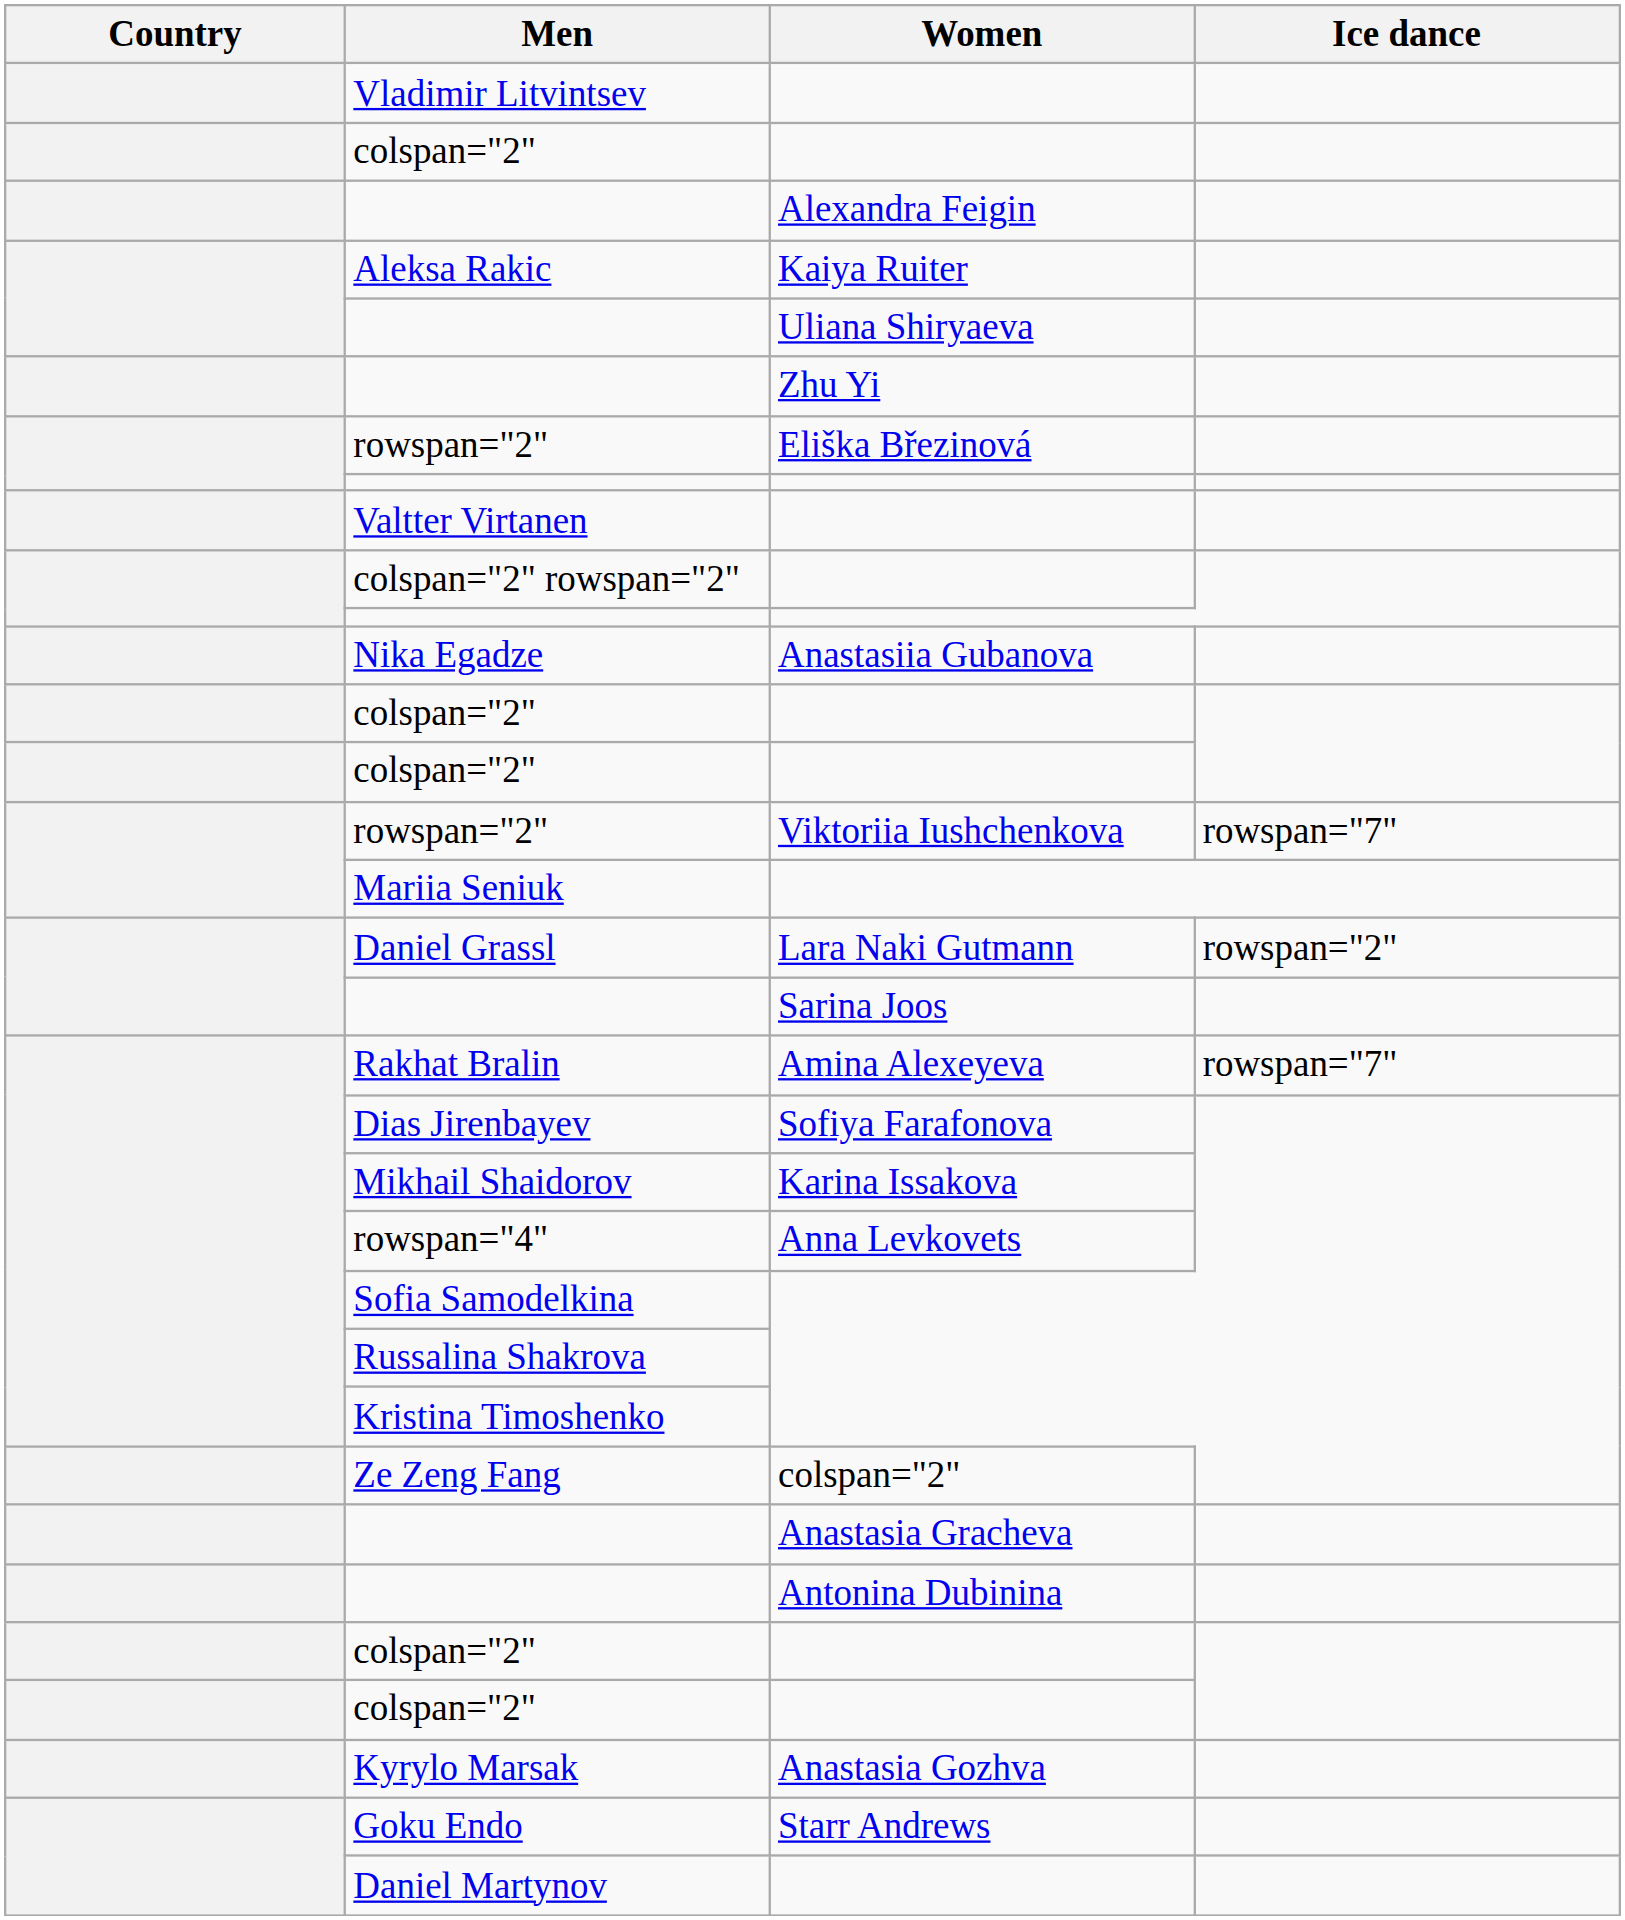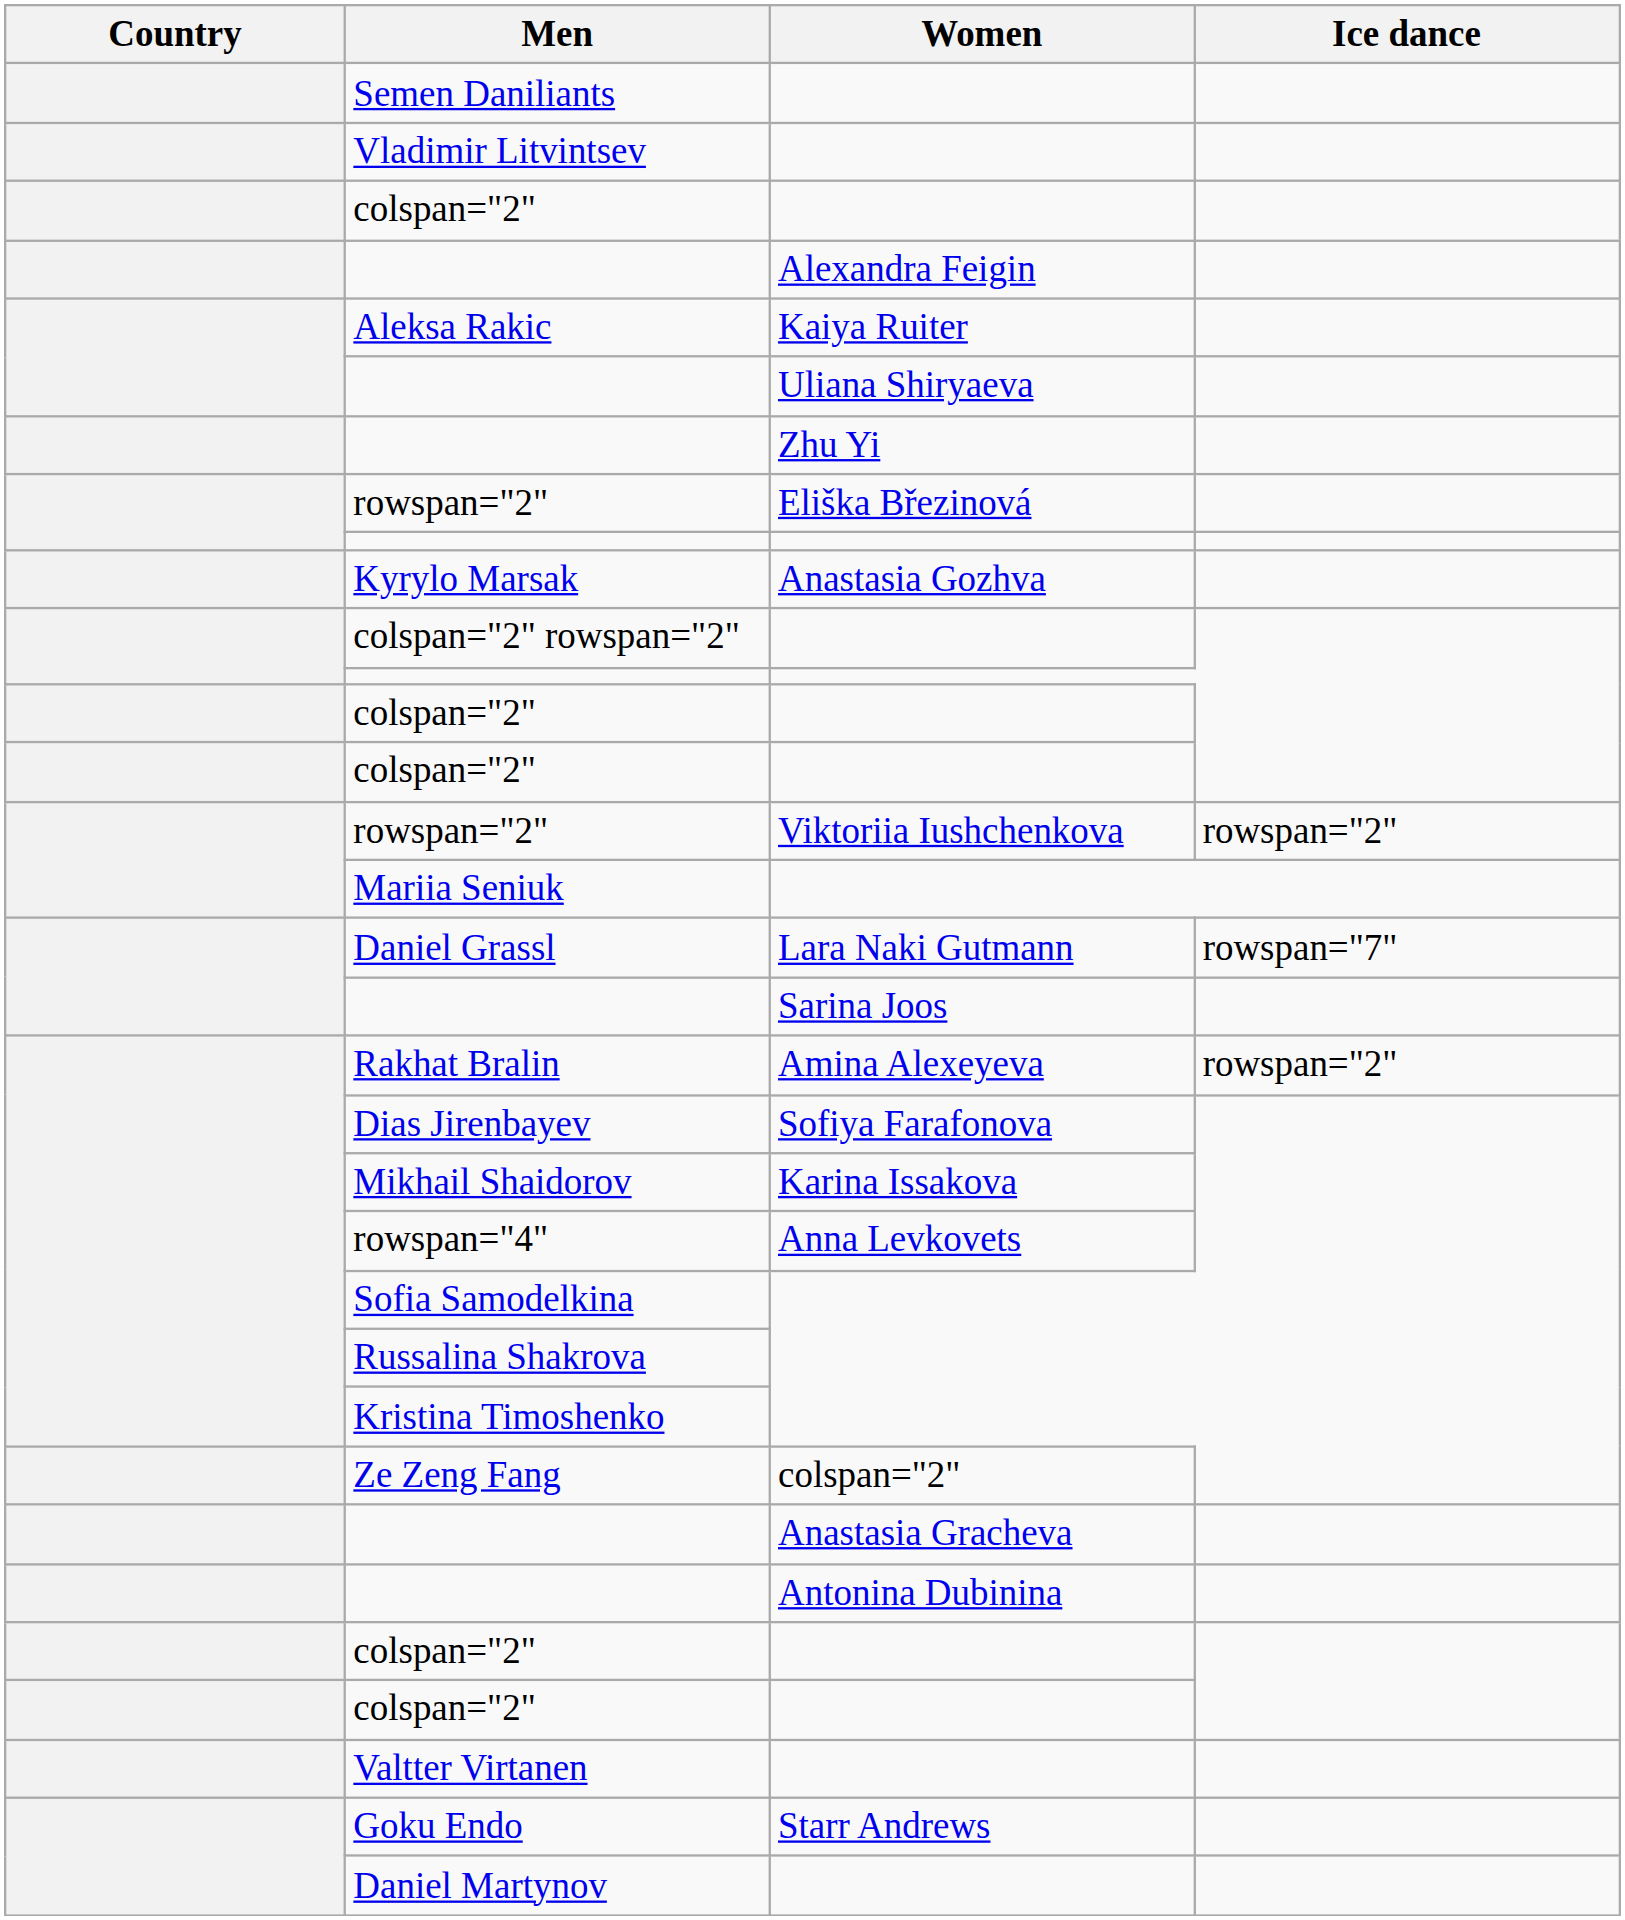+ row: (484, 92)
rows swapped: (470, 519) <-> (466, 1767)
- row: (448, 654)
(1300, 829) rowspan="7" -> (1300, 829) rowspan="2"
(1300, 947) rowspan="2" -> (1300, 947) rowspan="7"
(1300, 1064) rowspan="7" -> (1300, 1064) rowspan="2"
